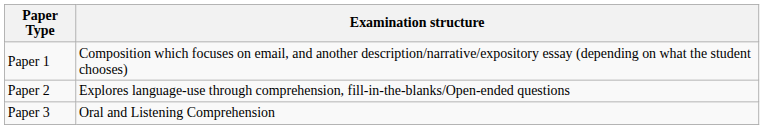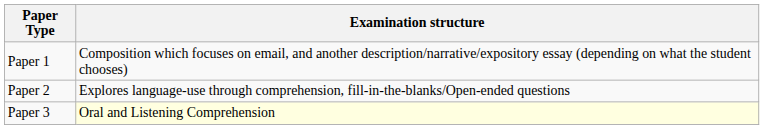(177, 113) no background -> (177, 113) lightyellow background
